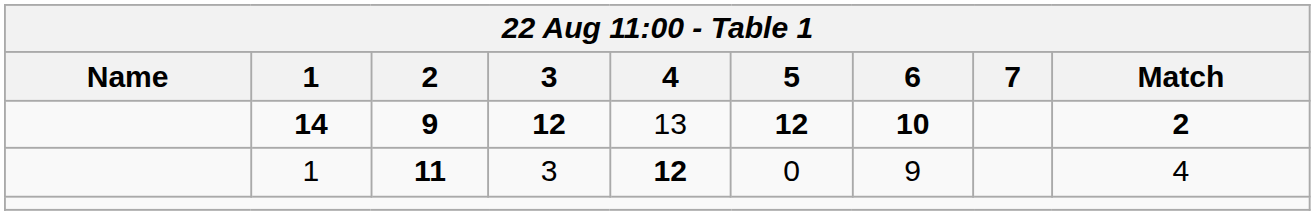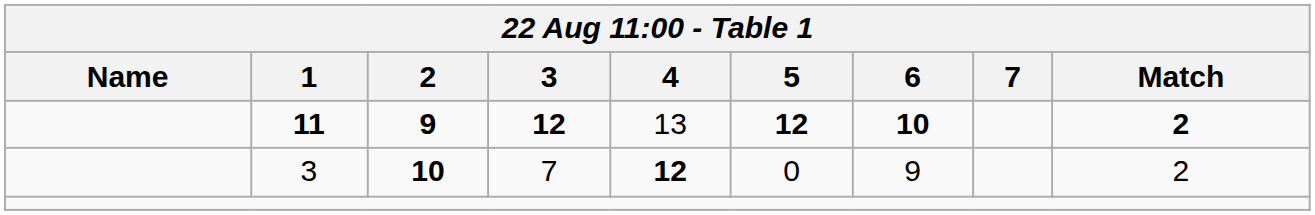(311, 123) 14 -> (309, 123) 11
(311, 171) 1 -> (309, 171) 3
(430, 171) 11 -> (428, 171) 10
(549, 171) 3 -> (549, 171) 7
(1181, 171) 4 -> (1181, 171) 2
